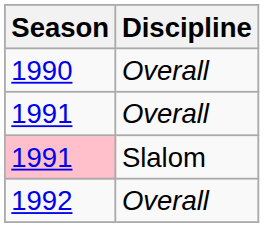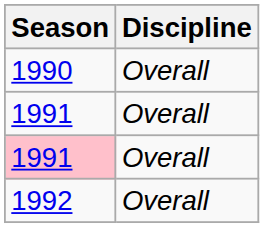(164, 158) Slalom -> (165, 158) Overall
